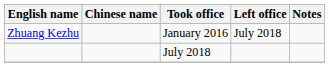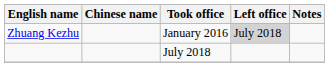(258, 33) no background -> (258, 33) lightgrey background
